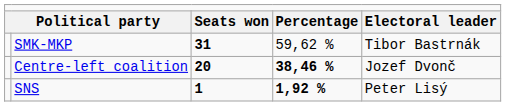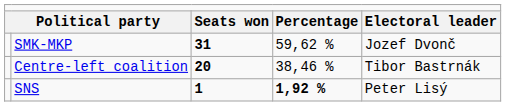(423, 45) Tibor Bastrnák -> (410, 45) Jozef Dvonč
(305, 67) bold -> (305, 67) normal
(410, 67) Jozef Dvonč -> (423, 67) Tibor Bastrnák
